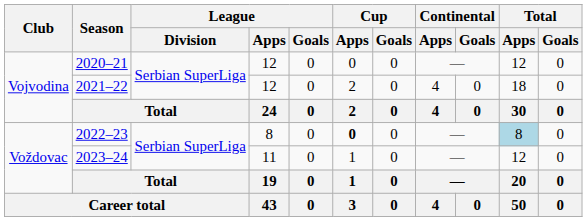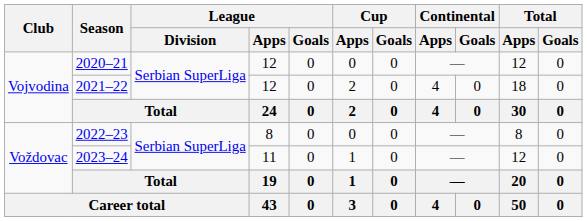(352, 134) bold -> (352, 134) normal
(519, 134) lightblue background -> (519, 134) no background
